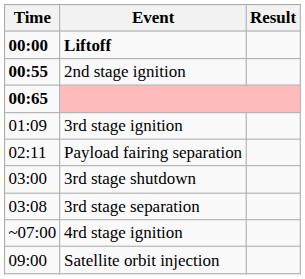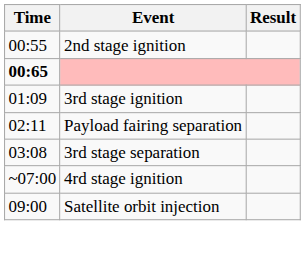- row: (88, 44)
(28, 71) bold -> (28, 44) normal
- row: (130, 179)
